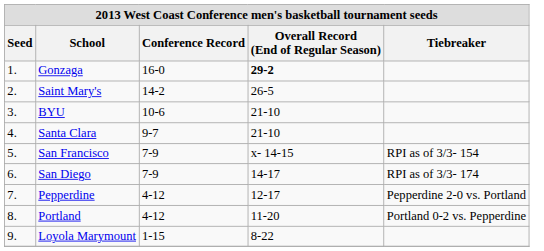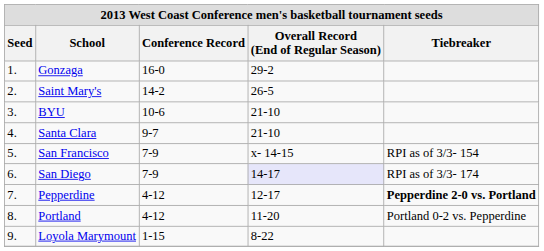(262, 71) bold -> (262, 71) normal
(265, 174) no background -> (265, 174) lavender background
(456, 195) normal -> (461, 195) bold
